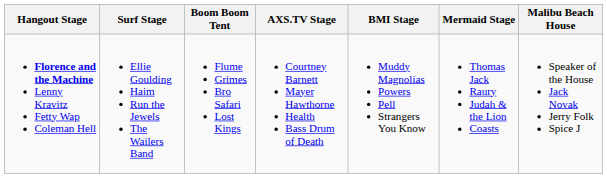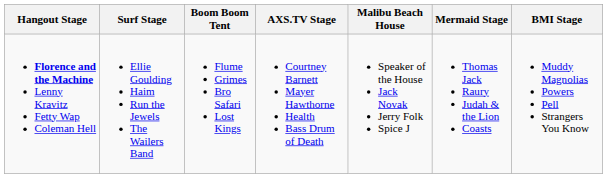columns swapped: (394, 19) <-> (561, 19)
